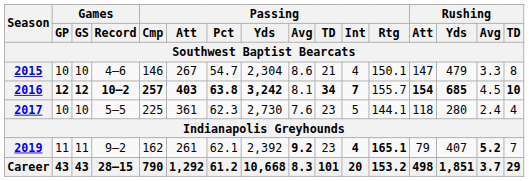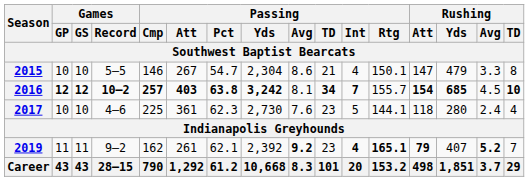(116, 71) 4–6 -> (116, 71) 5–5
(116, 109) 5–5 -> (116, 109) 4–6
(423, 147) normal -> (423, 147) bold
